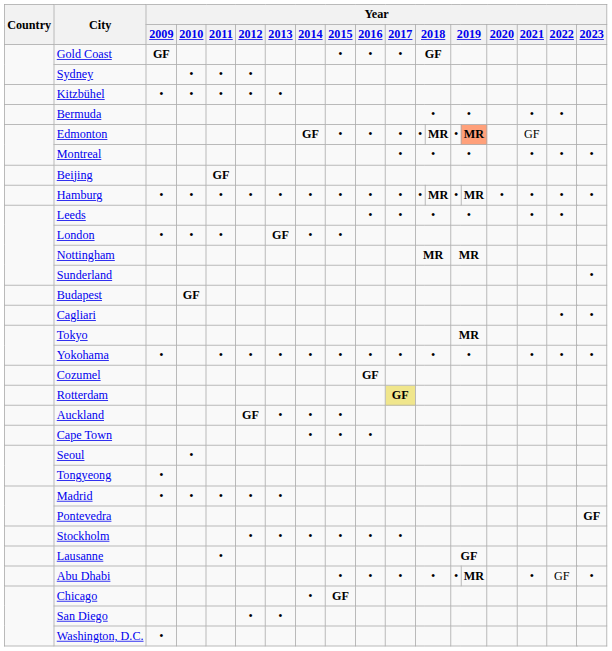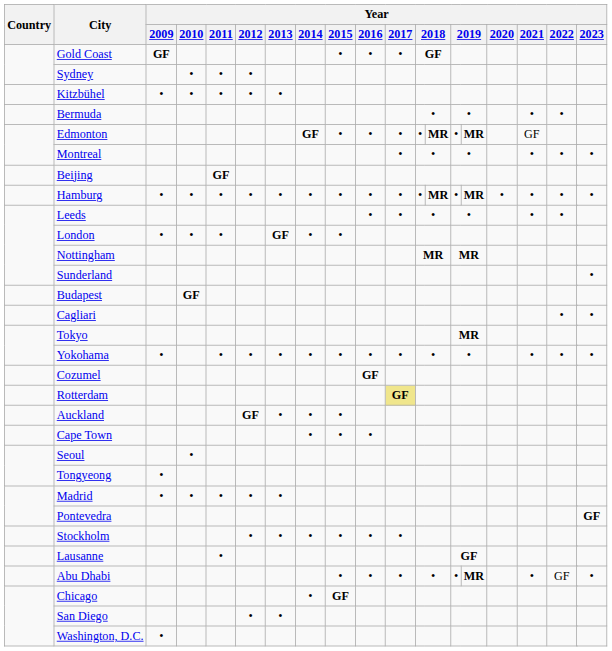(474, 135) lightsalmon background -> (474, 135) no background
